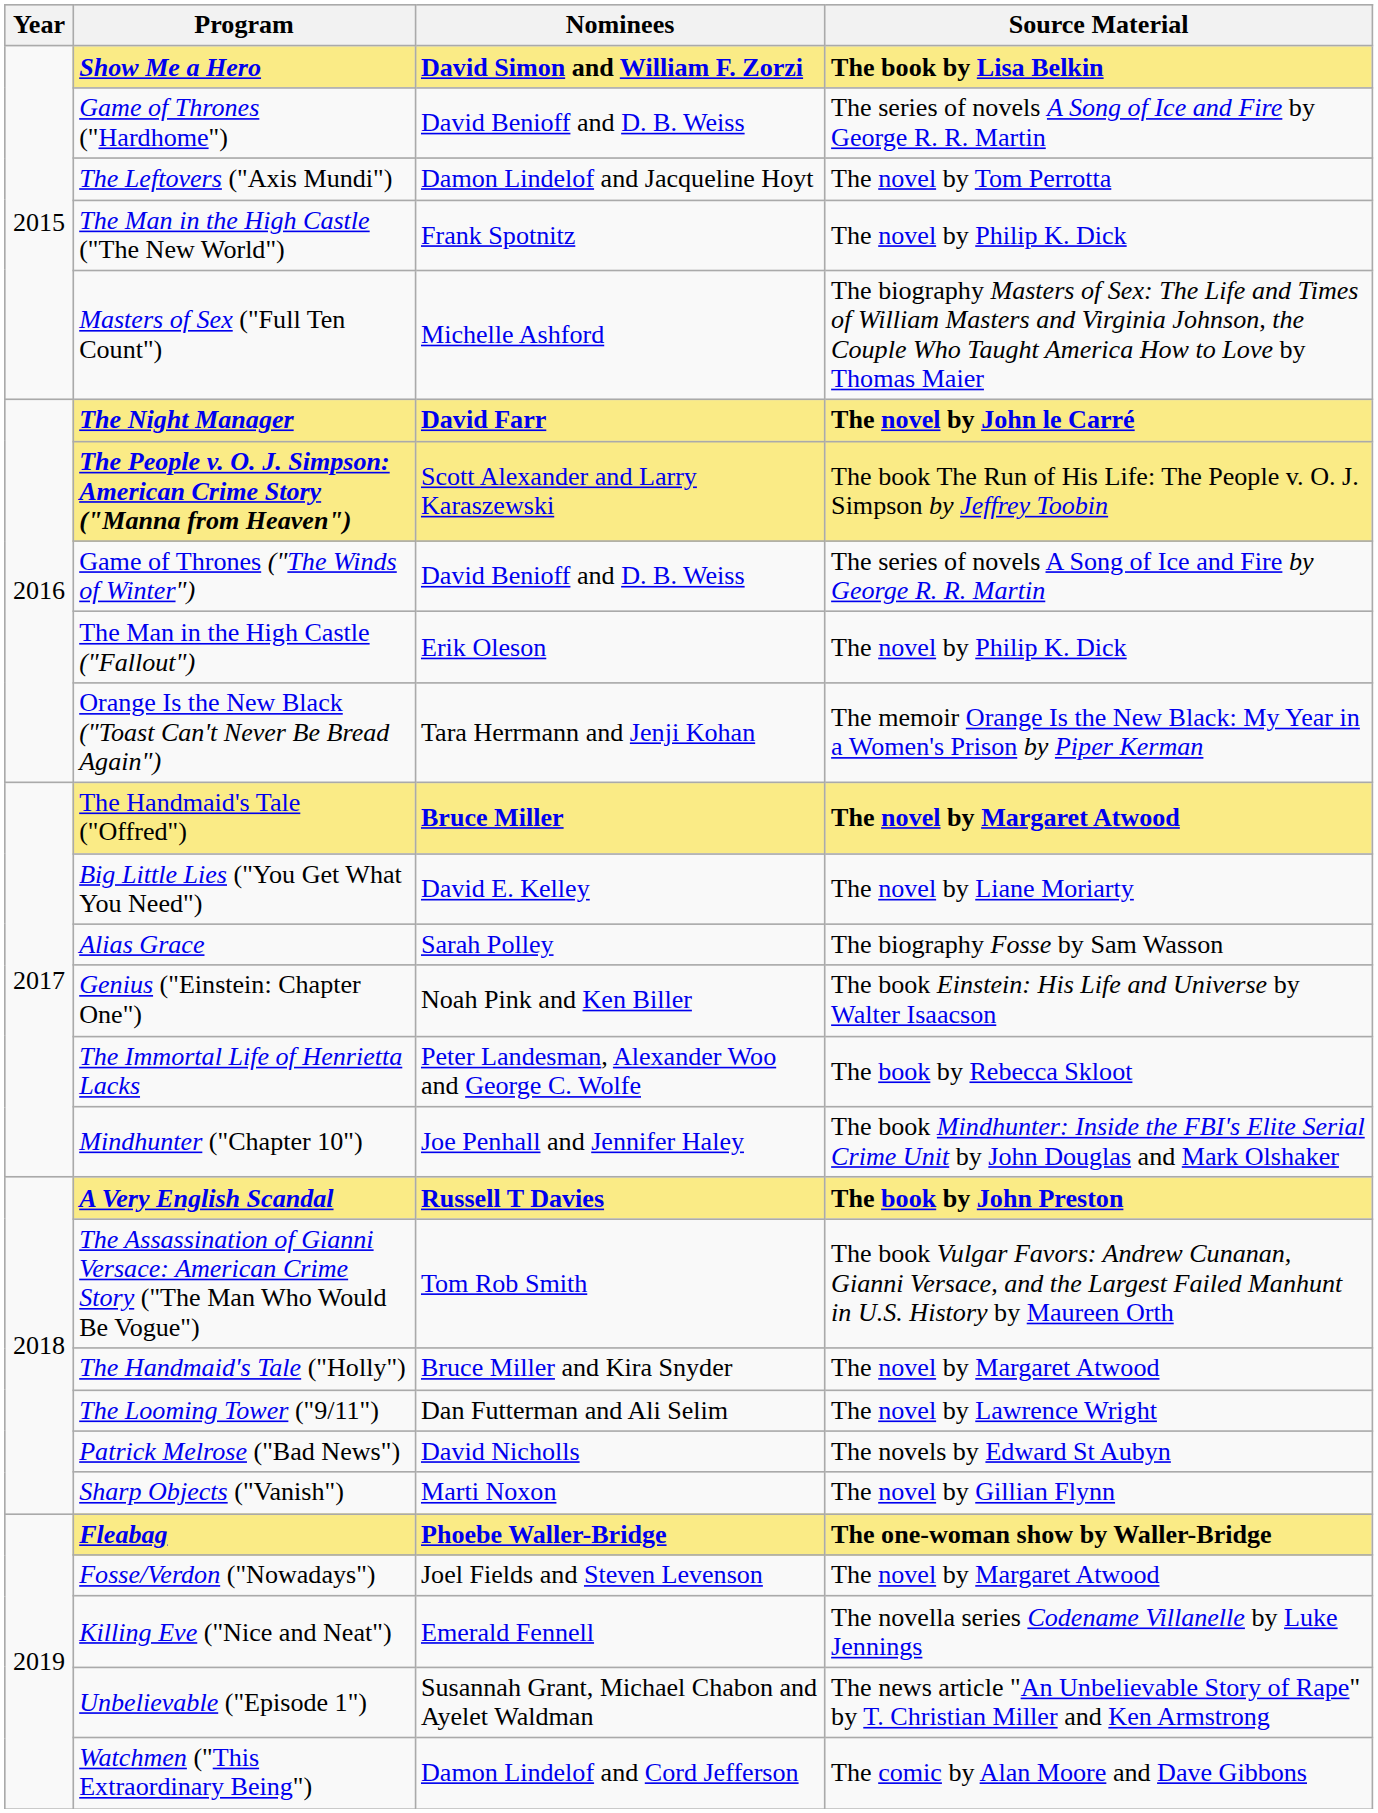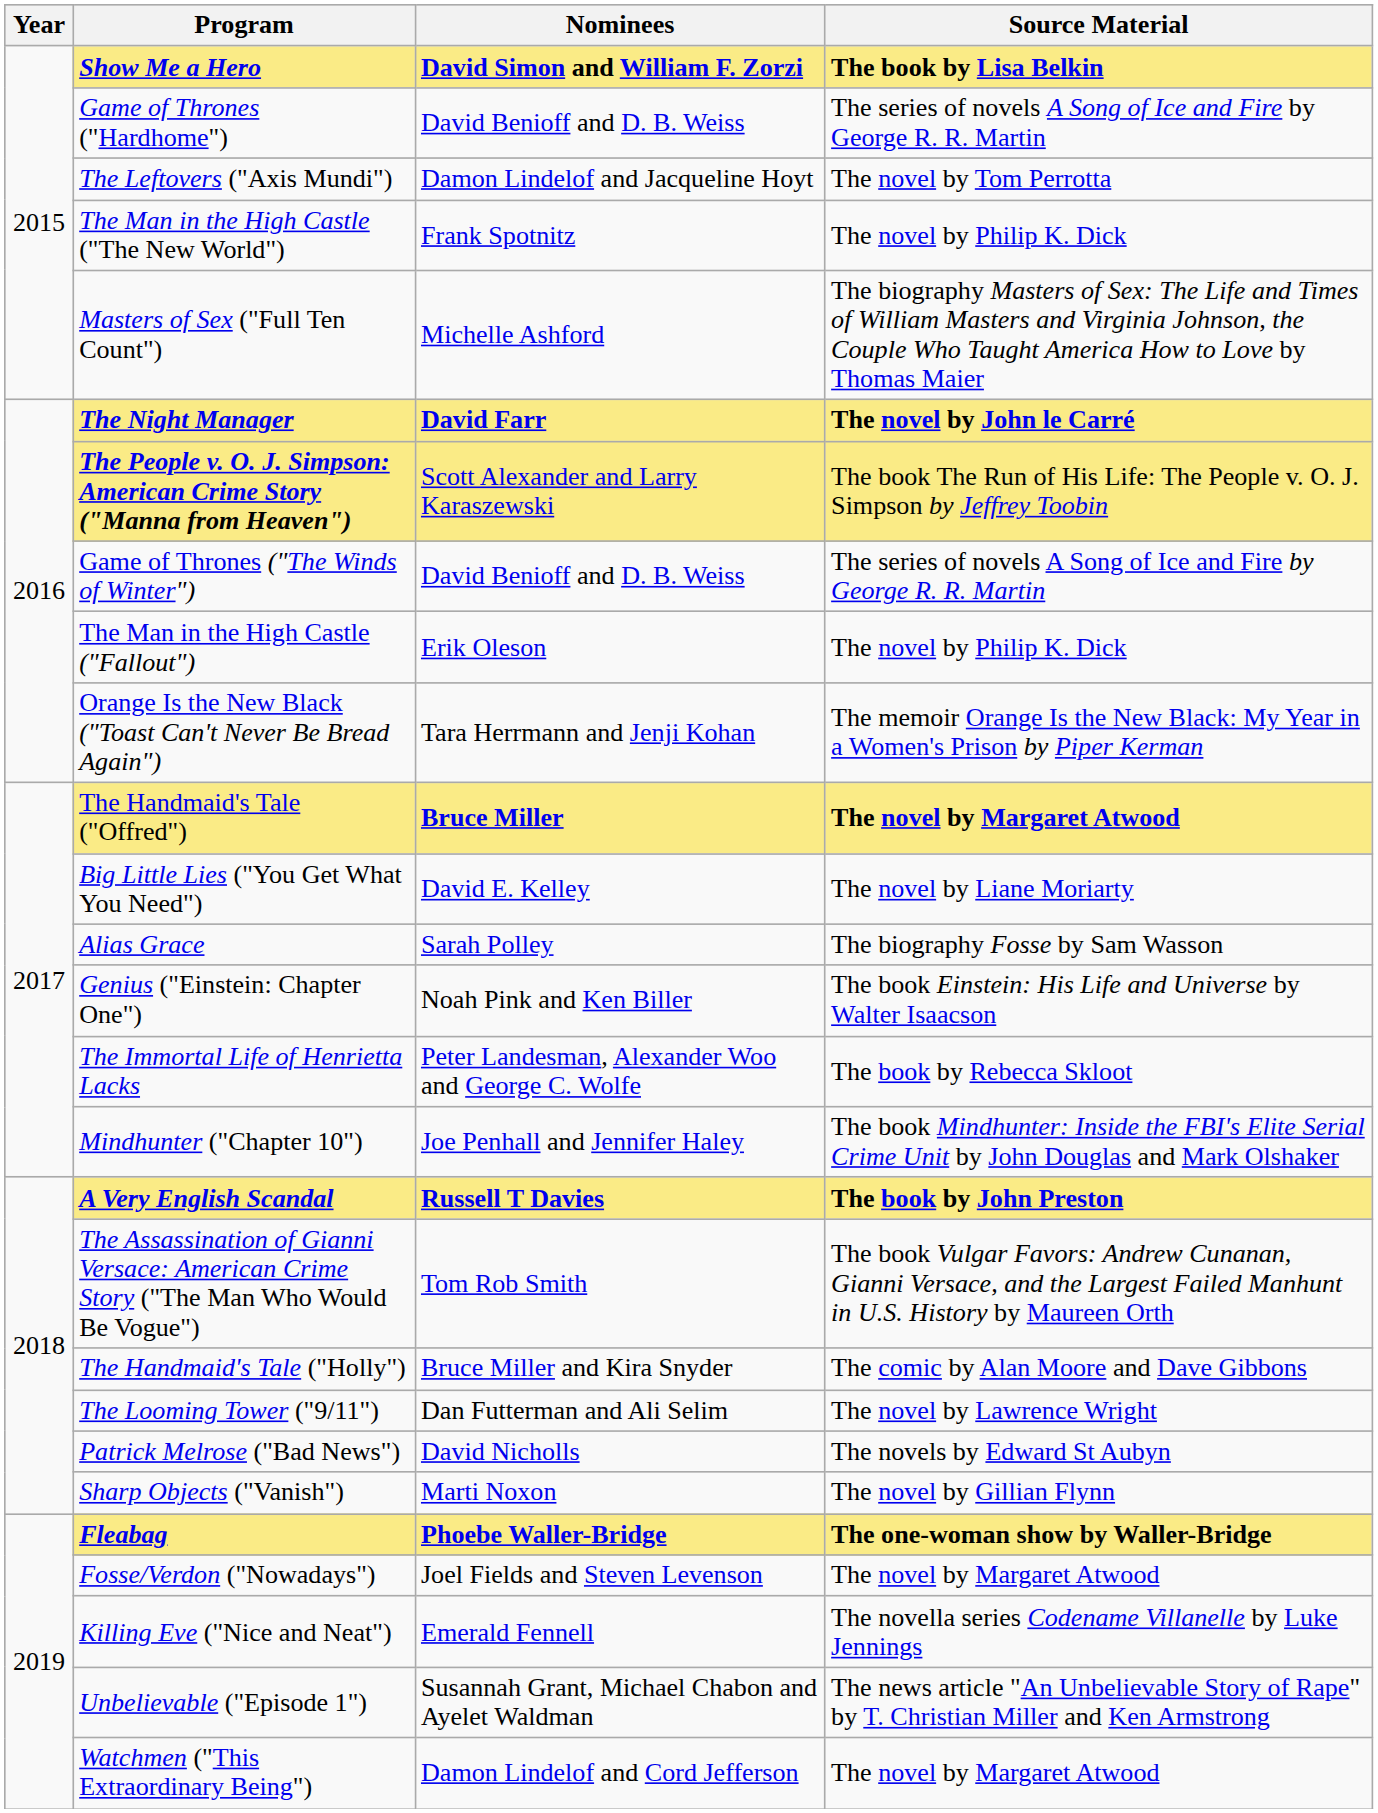(995, 1368) The novel by Margaret Atwood -> (1069, 1368) The comic by Alan Moore and Dave Gibbons
(1069, 1772) The comic by Alan Moore and Dave Gibbons -> (995, 1772) The novel by Margaret Atwood
